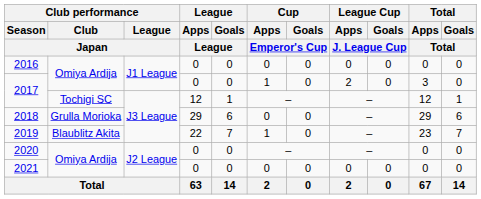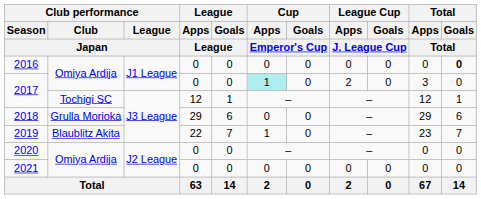(459, 64) normal -> (459, 64) bold
(267, 82) no background -> (267, 82) paleturquoise background
